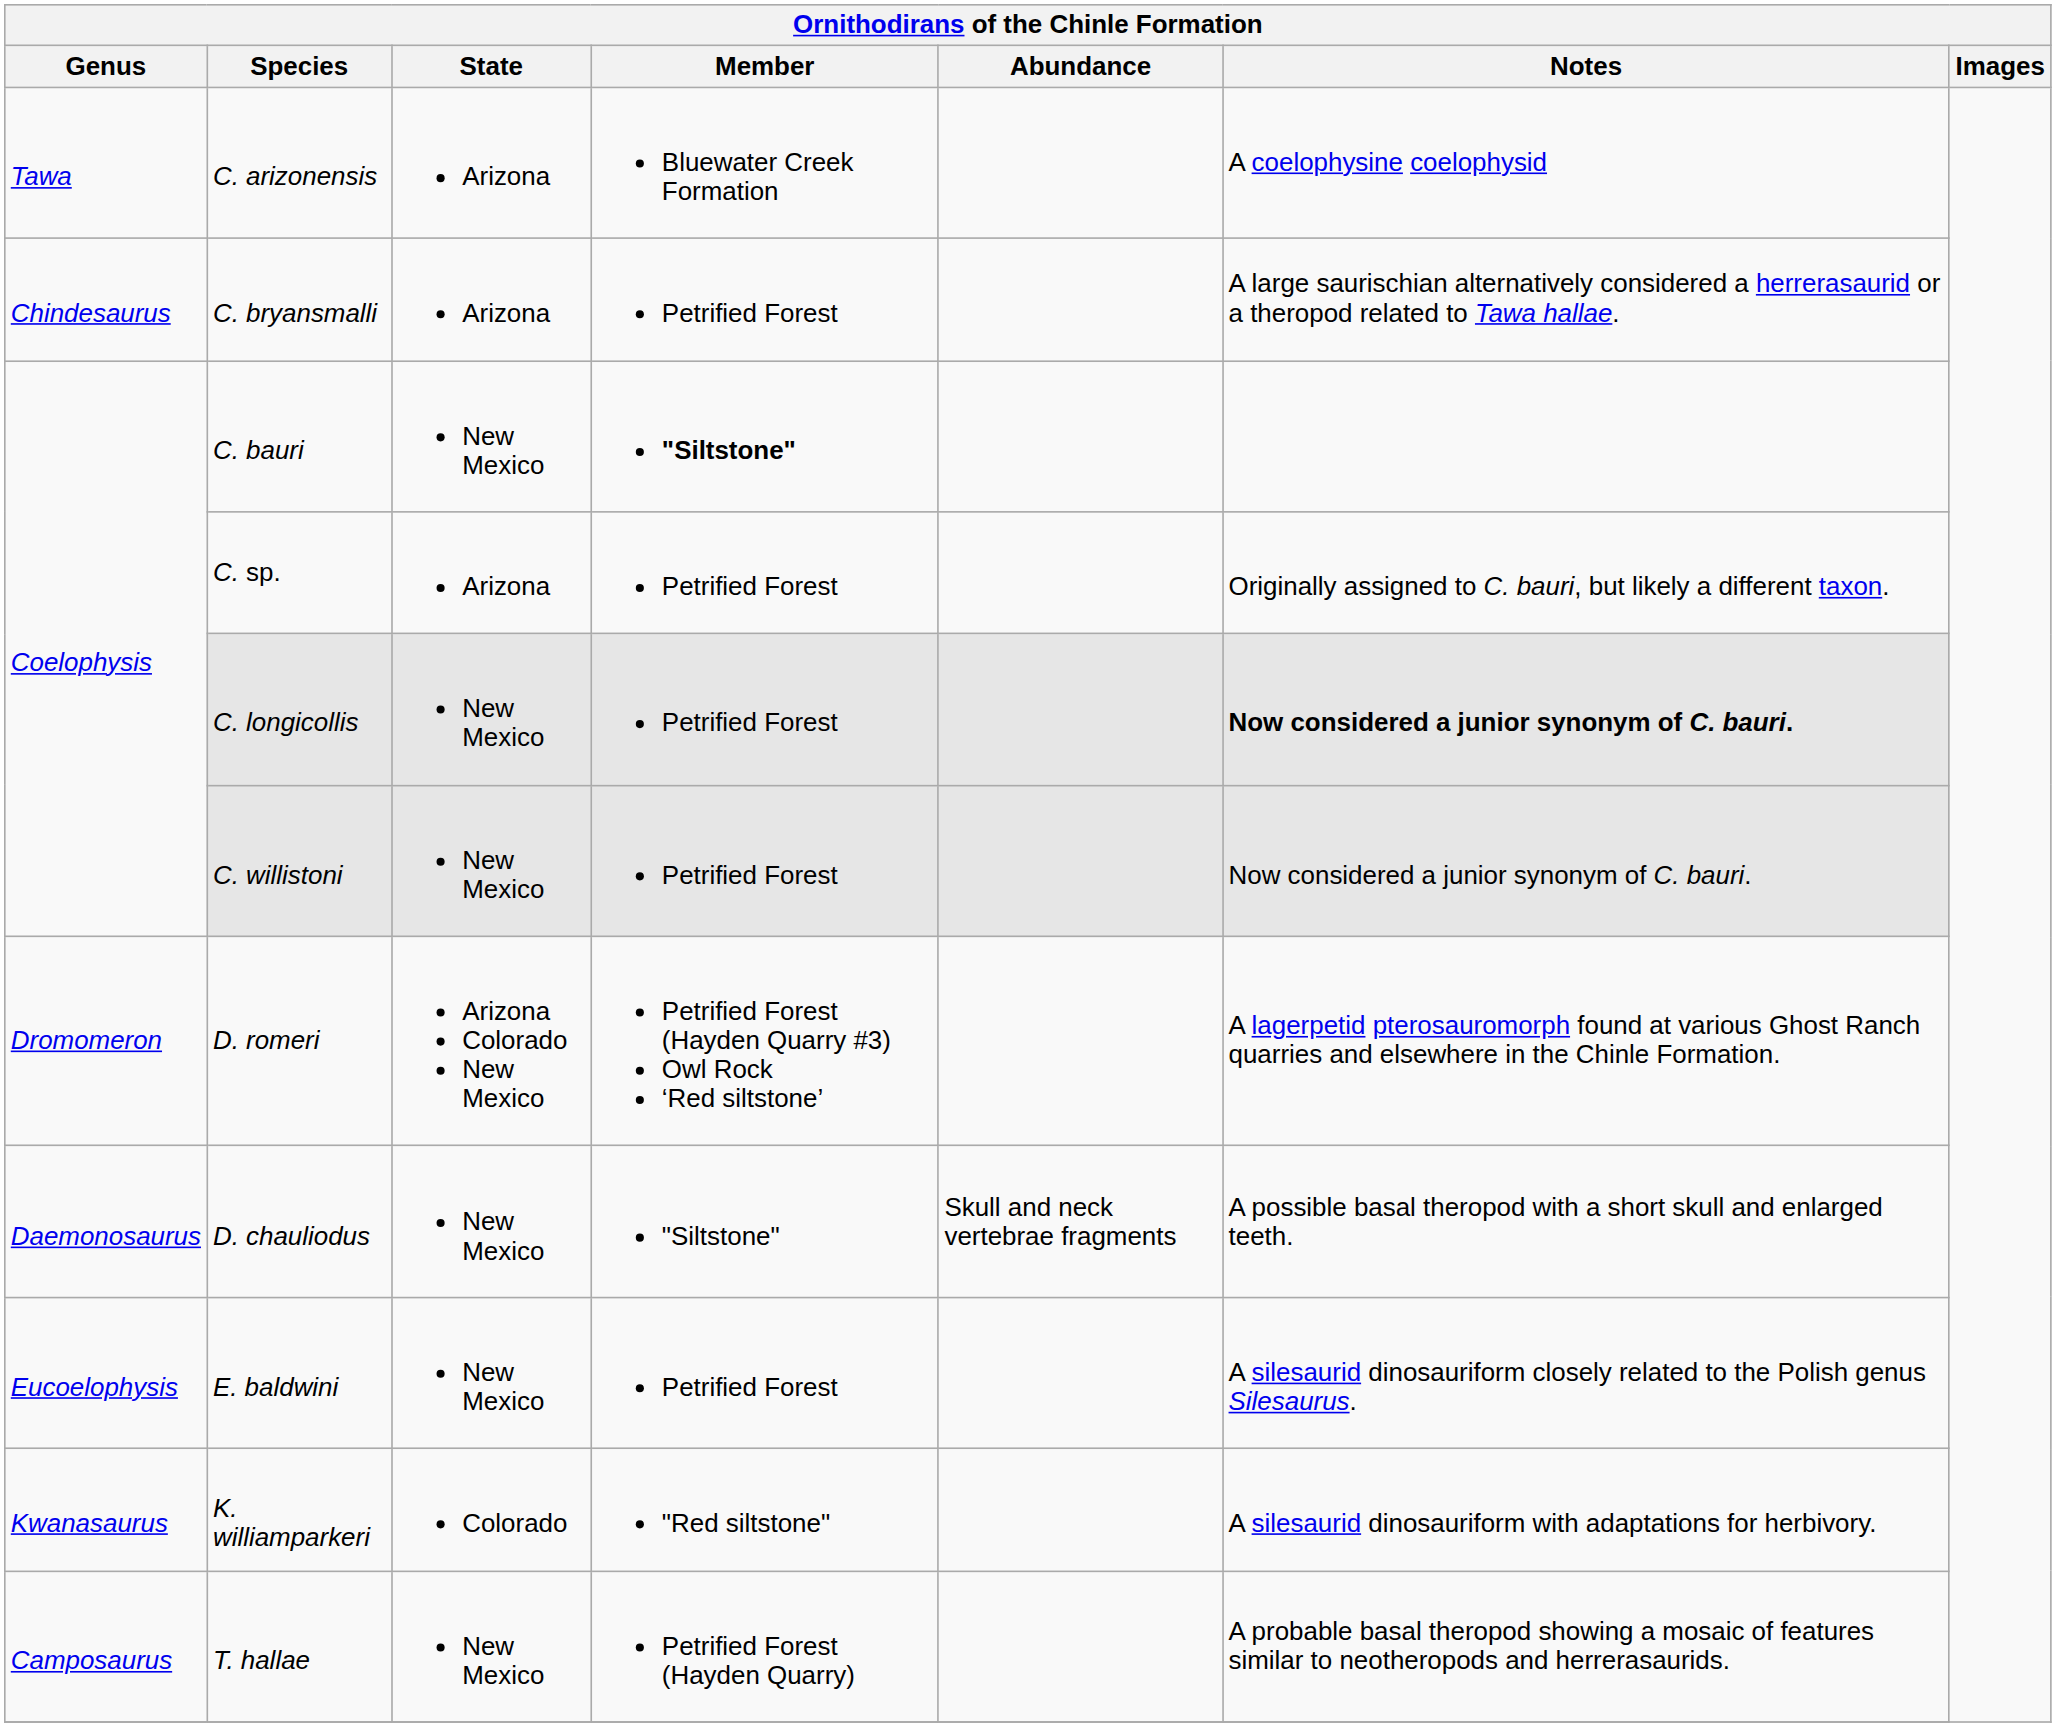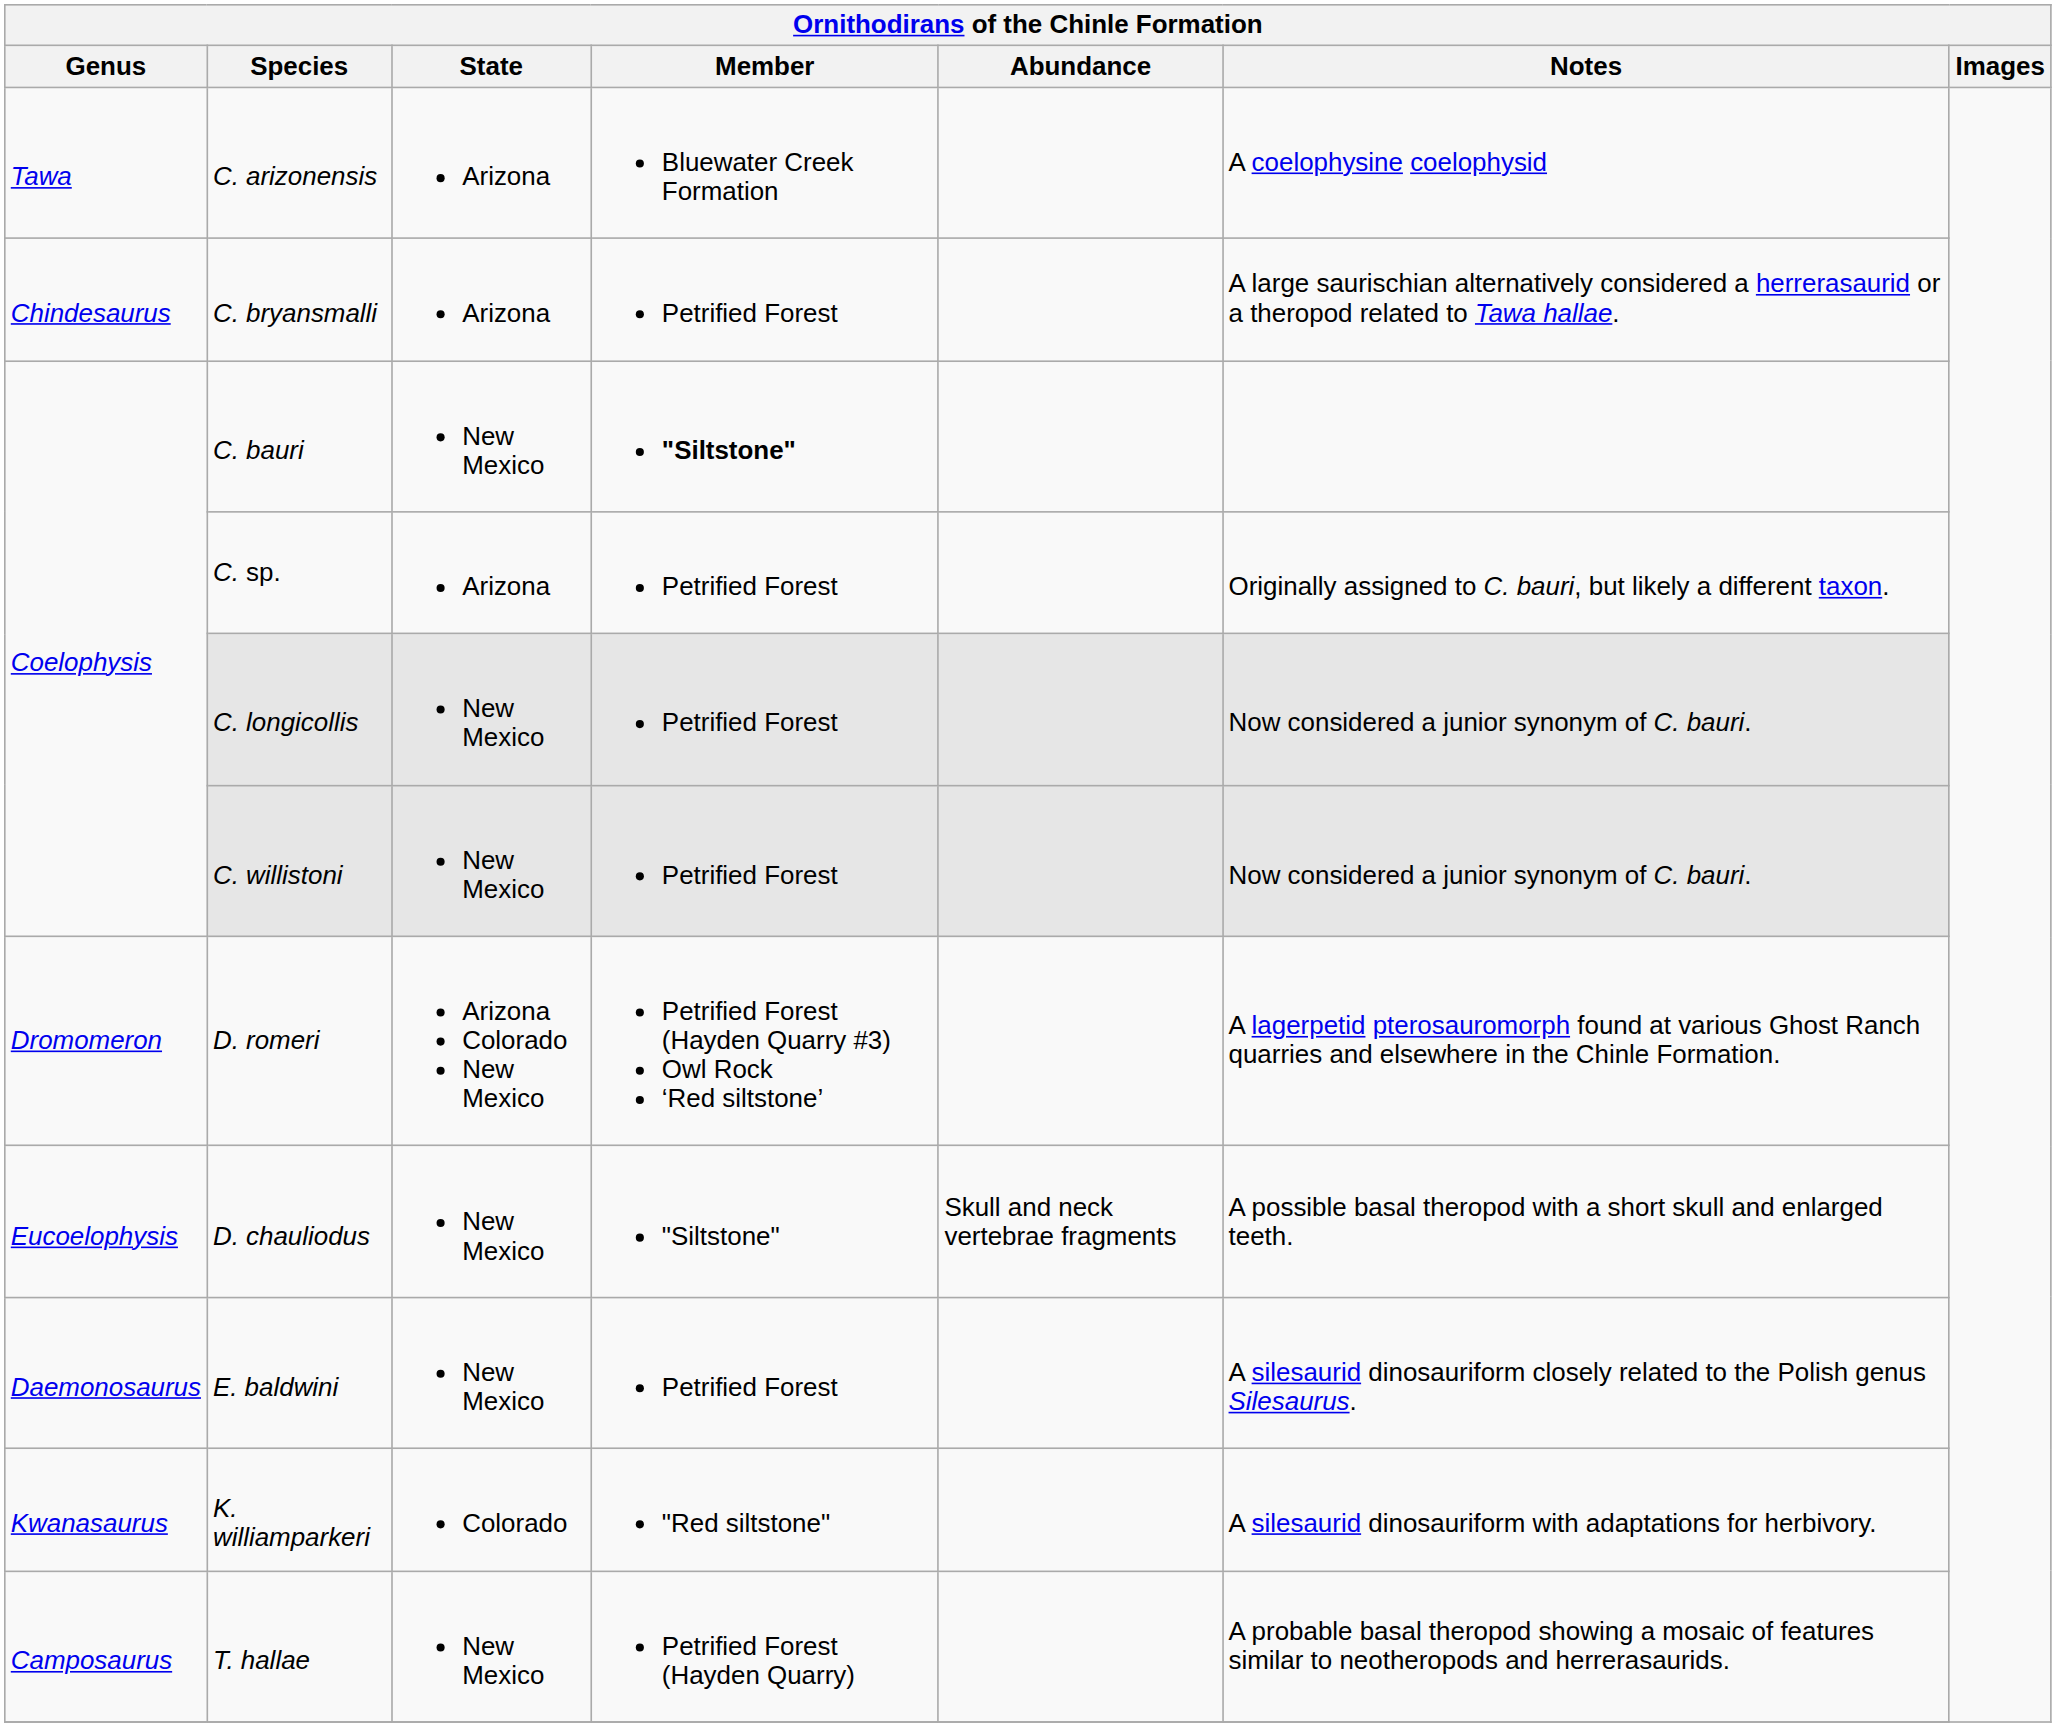(1511, 723) bold -> (1490, 723) normal
(106, 1235) Daemonosaurus -> (94, 1235) Eucoelophysis
(94, 1387) Eucoelophysis -> (106, 1387) Daemonosaurus
